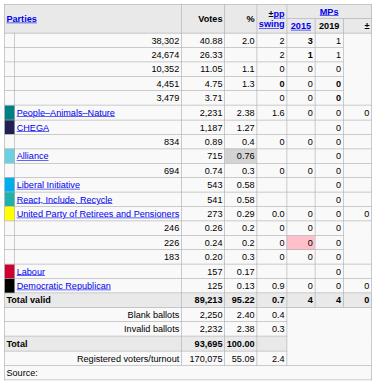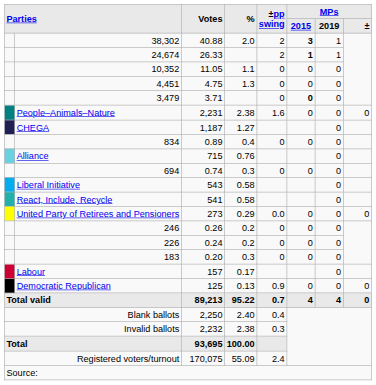(282, 84) bold -> (282, 84) normal
(339, 84) bold -> (339, 84) normal
(310, 98) normal -> (310, 98) bold
(339, 98) bold -> (339, 98) normal
(246, 156) lightgrey background -> (246, 156) no background
(310, 243) pink background -> (310, 243) no background
